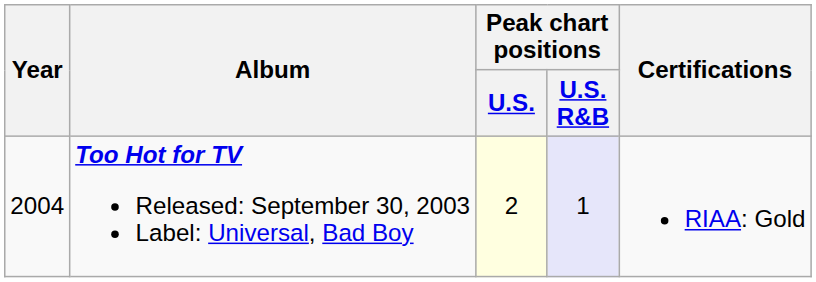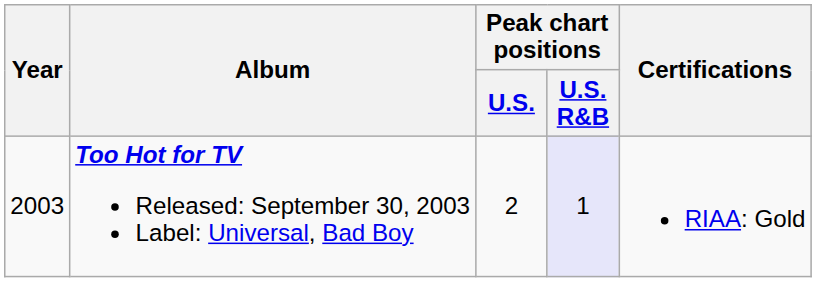(37, 205) 2004 -> (37, 205) 2003
(511, 205) lightyellow background -> (511, 205) no background
